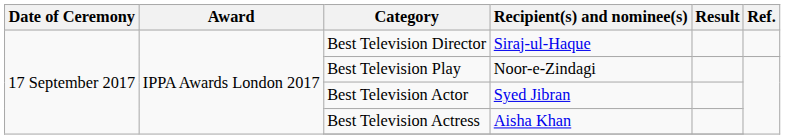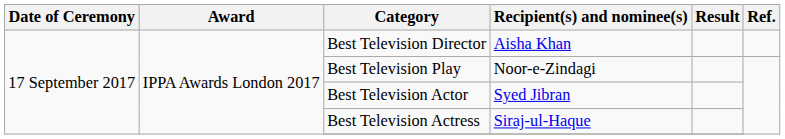(542, 43) Siraj-ul-Haque -> (532, 43) Aisha Khan
(532, 120) Aisha Khan -> (542, 120) Siraj-ul-Haque
